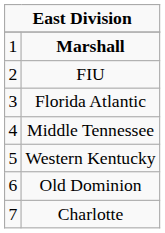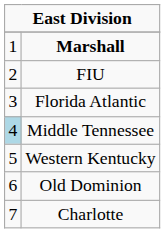(13, 130) no background -> (13, 130) lightblue background
